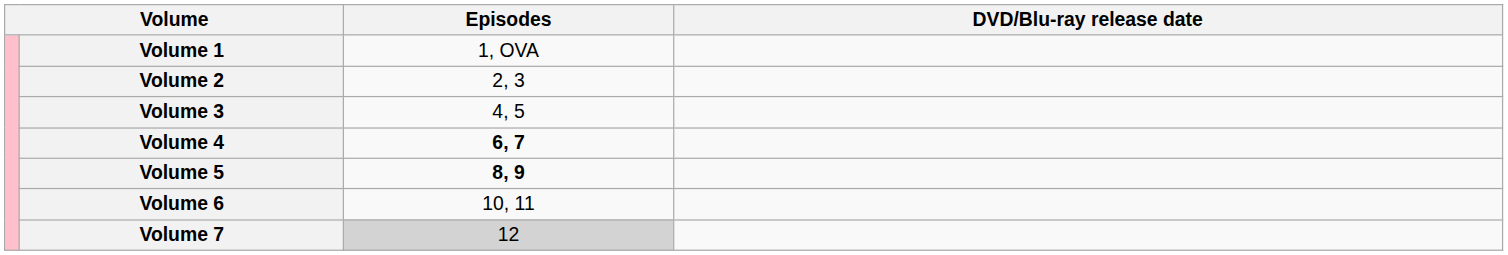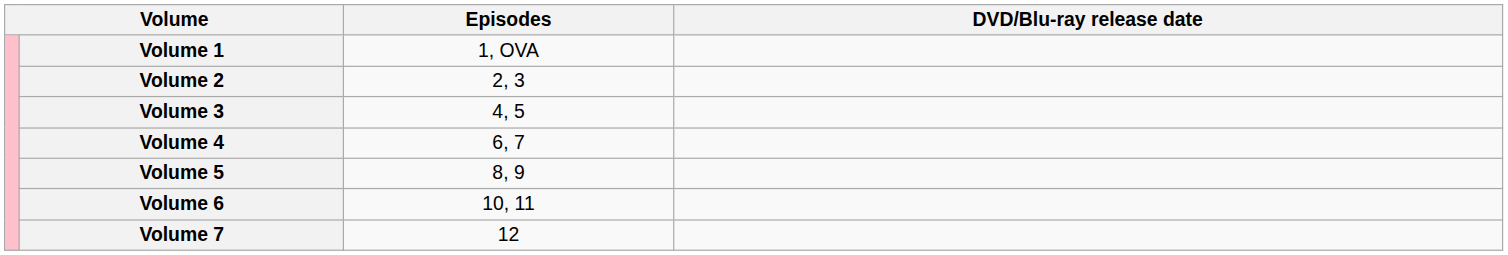(509, 142) bold -> (509, 142) normal
(509, 173) bold -> (509, 173) normal
(509, 234) lightgrey background -> (509, 234) no background
